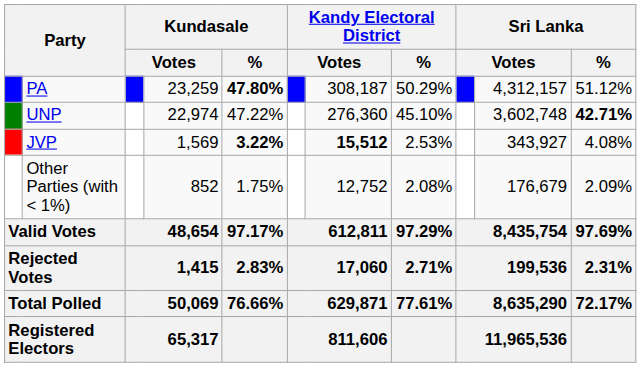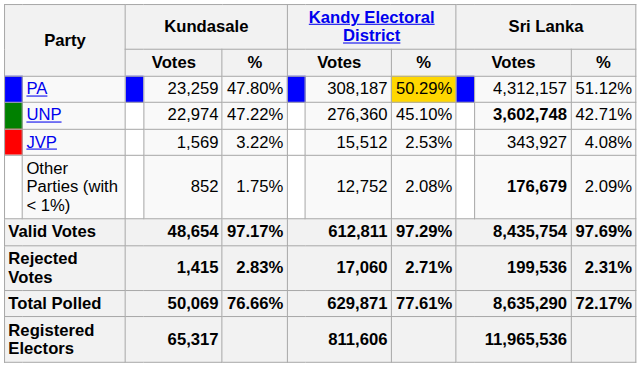(255, 89) bold -> (255, 89) normal
(424, 89) no background -> (424, 89) gold background
(530, 115) normal -> (530, 115) bold
(604, 115) bold -> (604, 115) normal
(260, 141) bold -> (260, 141) normal
(362, 141) bold -> (362, 141) normal
(537, 187) normal -> (537, 187) bold
